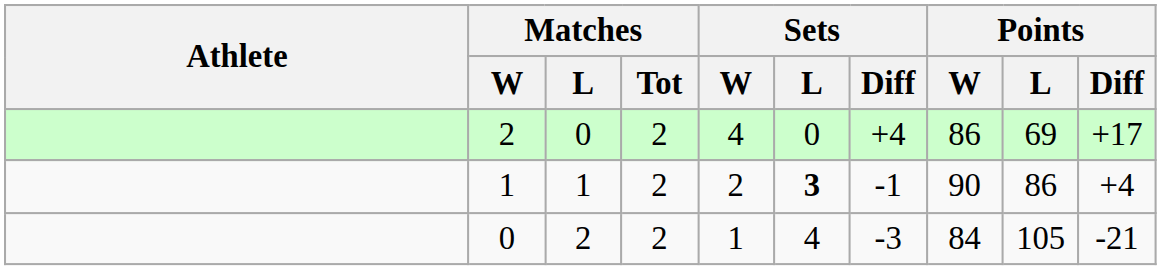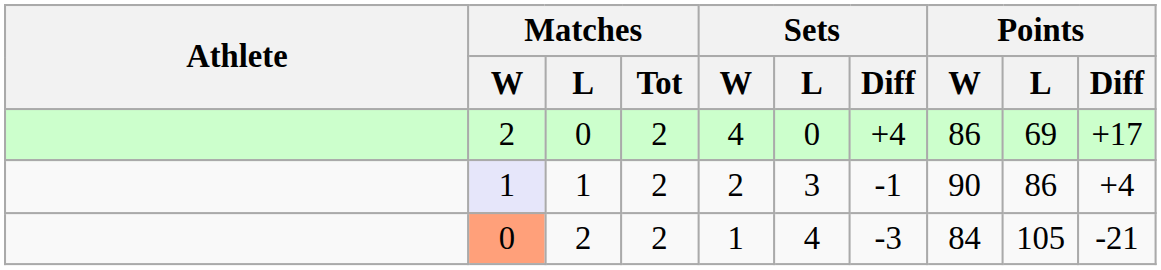(507, 185) no background -> (507, 185) lavender background
(812, 185) bold -> (812, 185) normal
(507, 237) no background -> (507, 237) lightsalmon background
